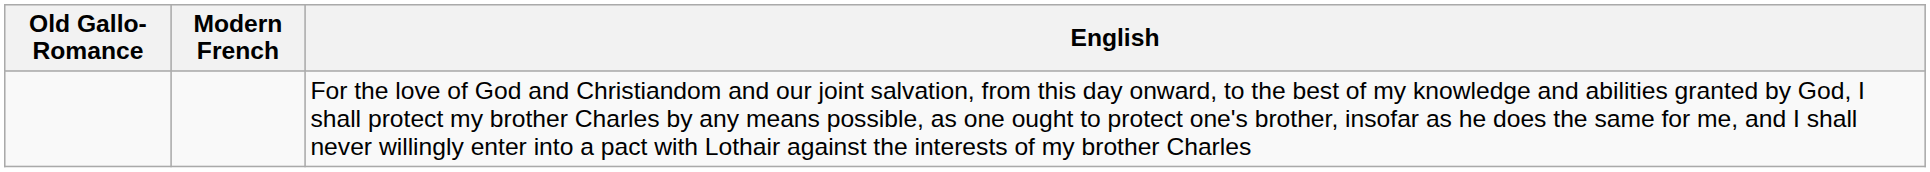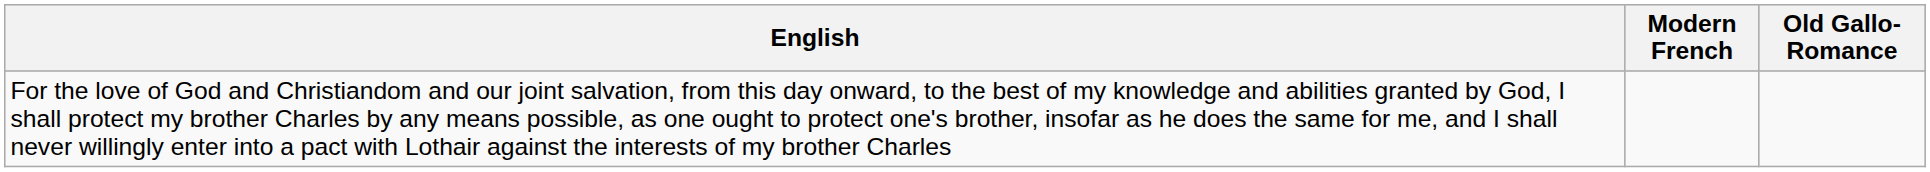columns swapped: (88, 37) <-> (1115, 37)
